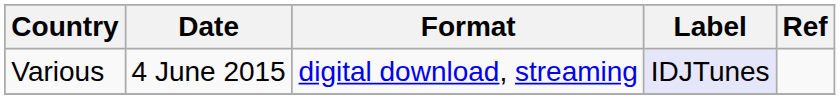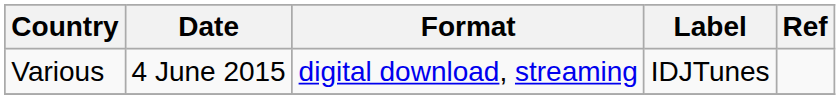(710, 71) lavender background -> (710, 71) no background
